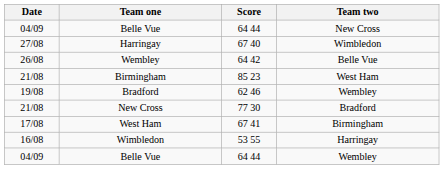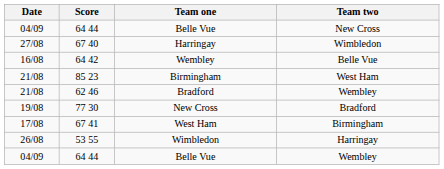columns swapped: (140, 12) <-> (249, 12)
(32, 60) 26/08 -> (32, 60) 16/08
(32, 92) 19/08 -> (32, 92) 21/08
(32, 108) 21/08 -> (32, 108) 19/08
(32, 140) 16/08 -> (32, 140) 26/08
